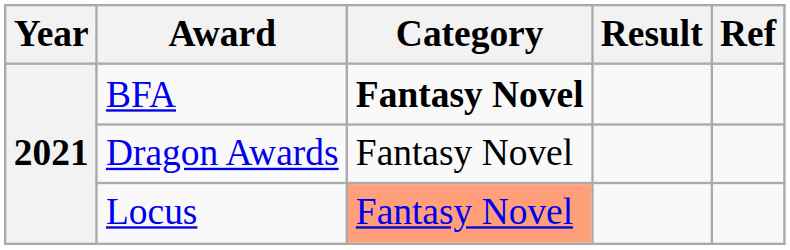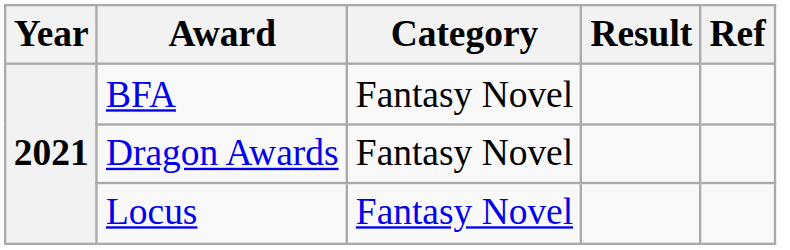(470, 93) bold -> (464, 93) normal
(464, 212) lightsalmon background -> (464, 212) no background
